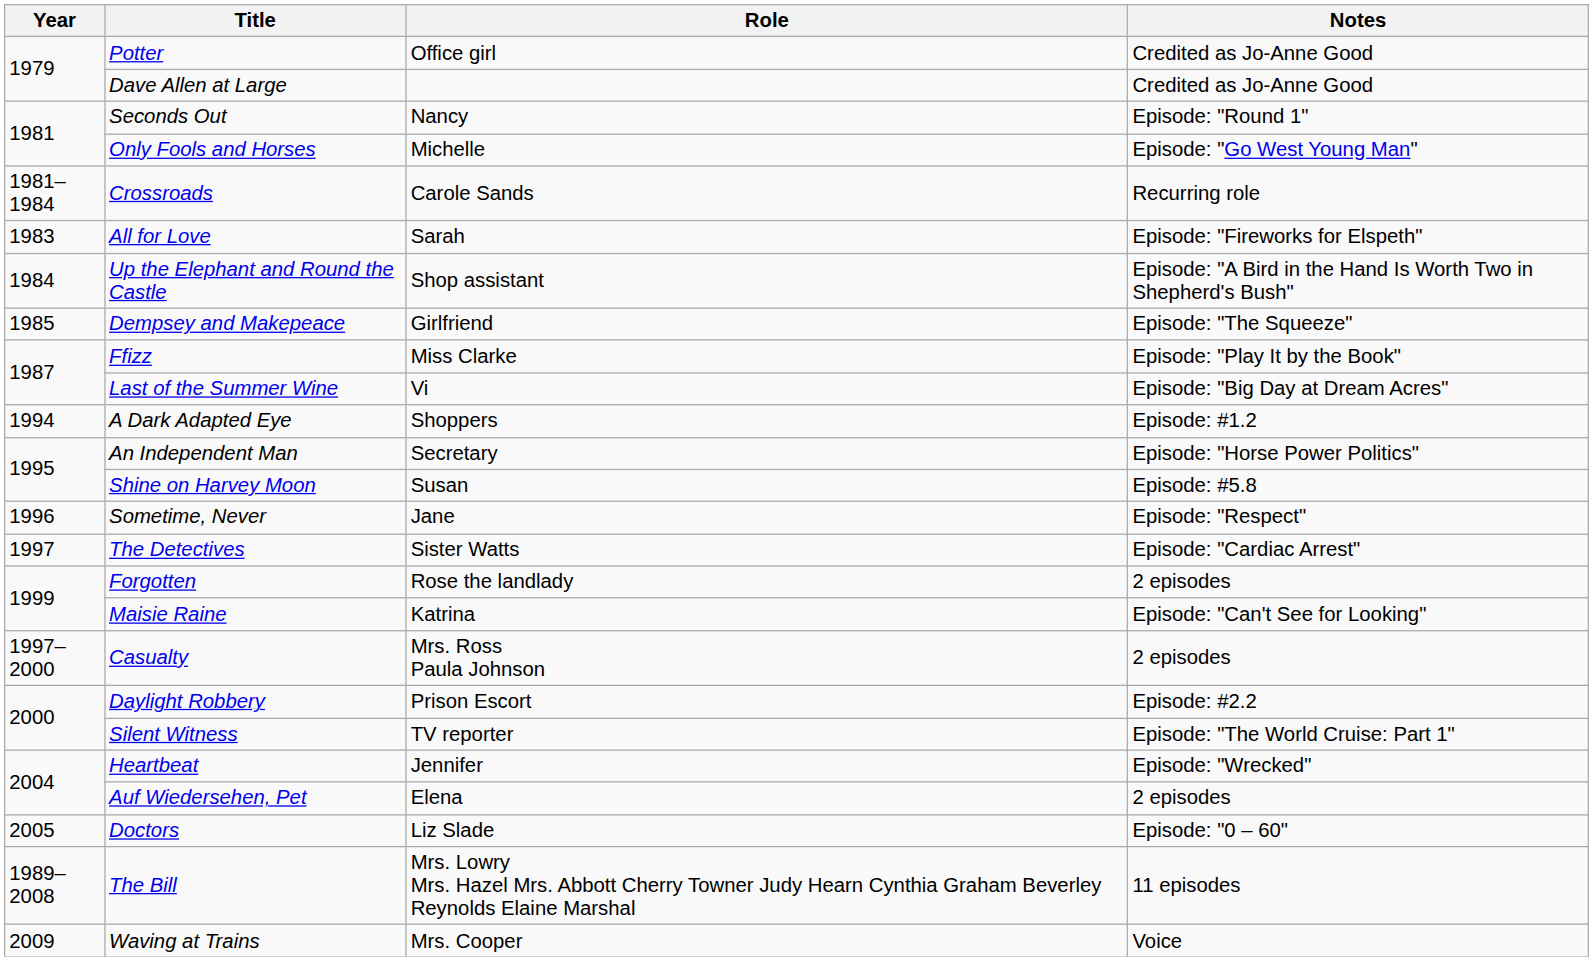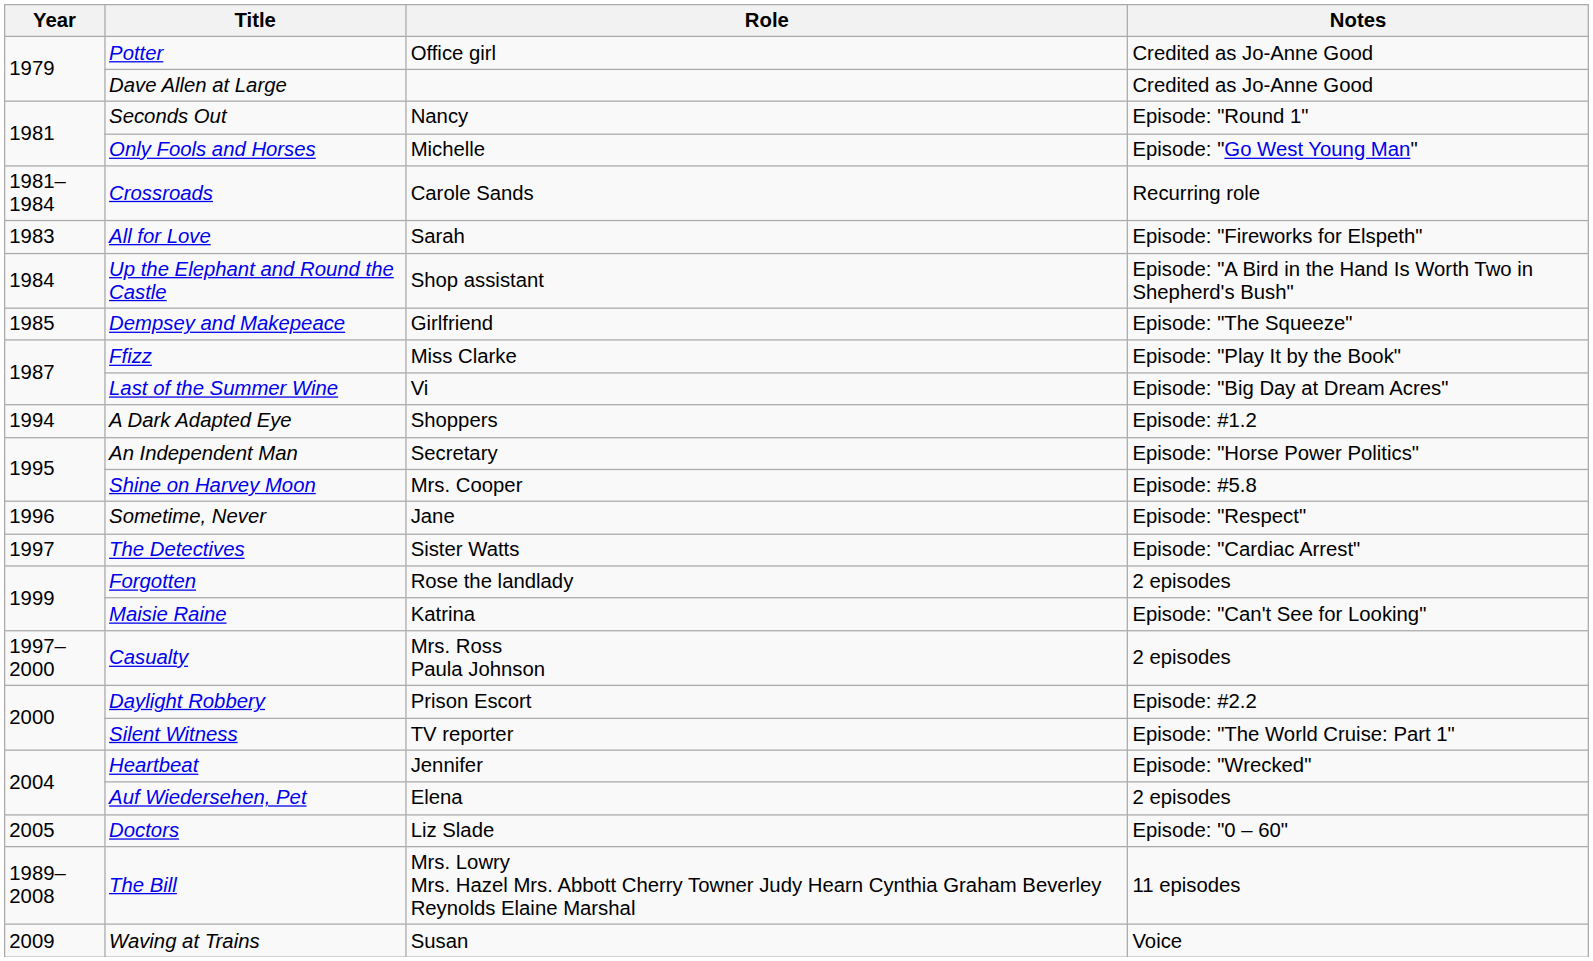(439, 485) Susan -> (467, 485) Mrs. Cooper
(467, 940) Mrs. Cooper -> (439, 940) Susan
